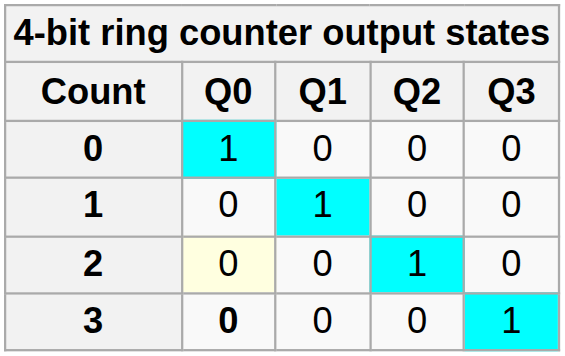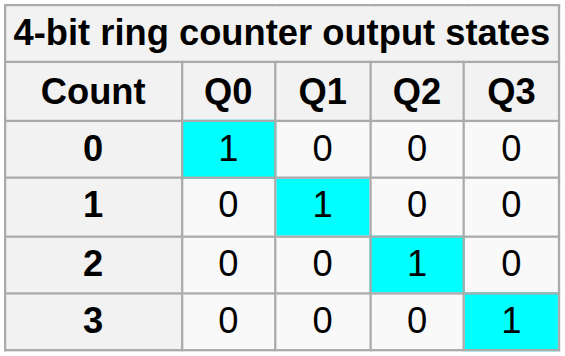(228, 263) lightyellow background -> (228, 263) no background
(228, 321) bold -> (228, 321) normal
